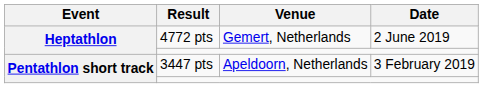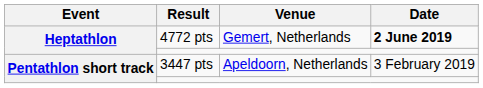(412, 37) normal -> (413, 37) bold
